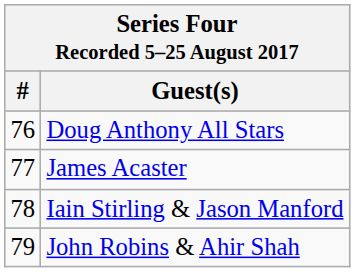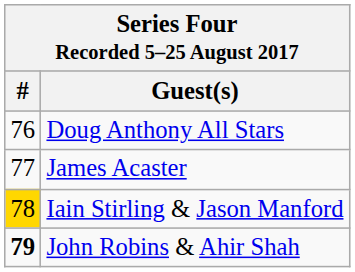(23, 208) no background -> (23, 208) gold background
(23, 247) normal -> (23, 247) bold
